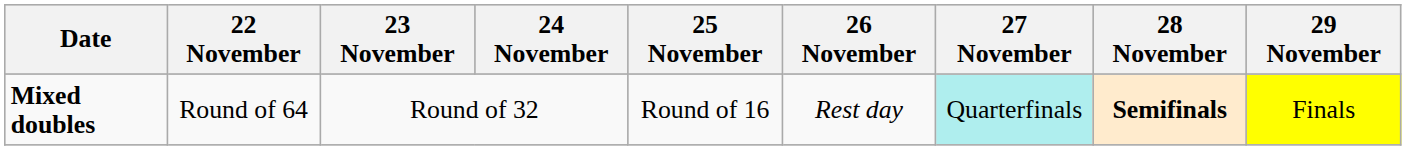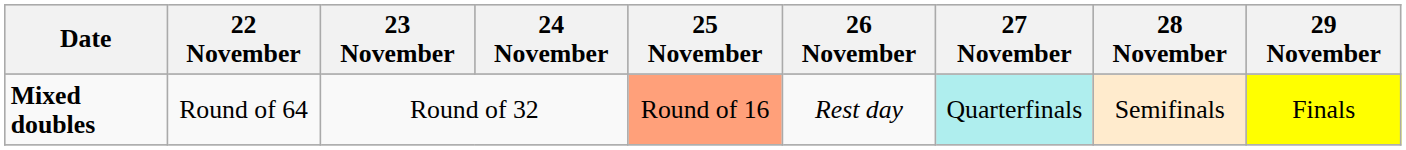(705, 109) no background -> (705, 109) lightsalmon background
(1170, 109) bold -> (1170, 109) normal
